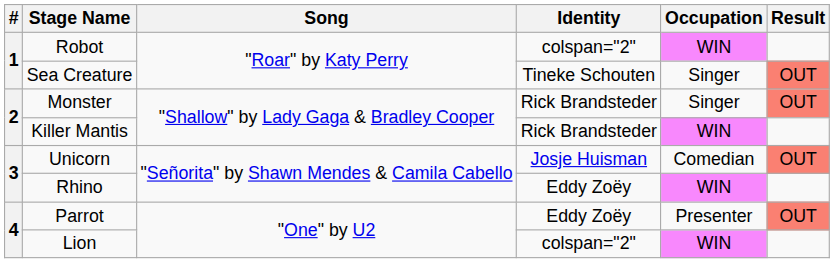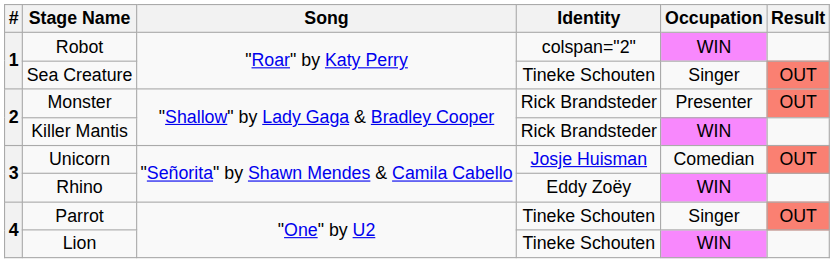(714, 103) Singer -> (714, 103) Presenter
(589, 215) Eddy Zoëy -> (589, 215) Tineke Schouten
(714, 215) Presenter -> (714, 215) Singer
(589, 243) colspan="2" -> (589, 243) Tineke Schouten
